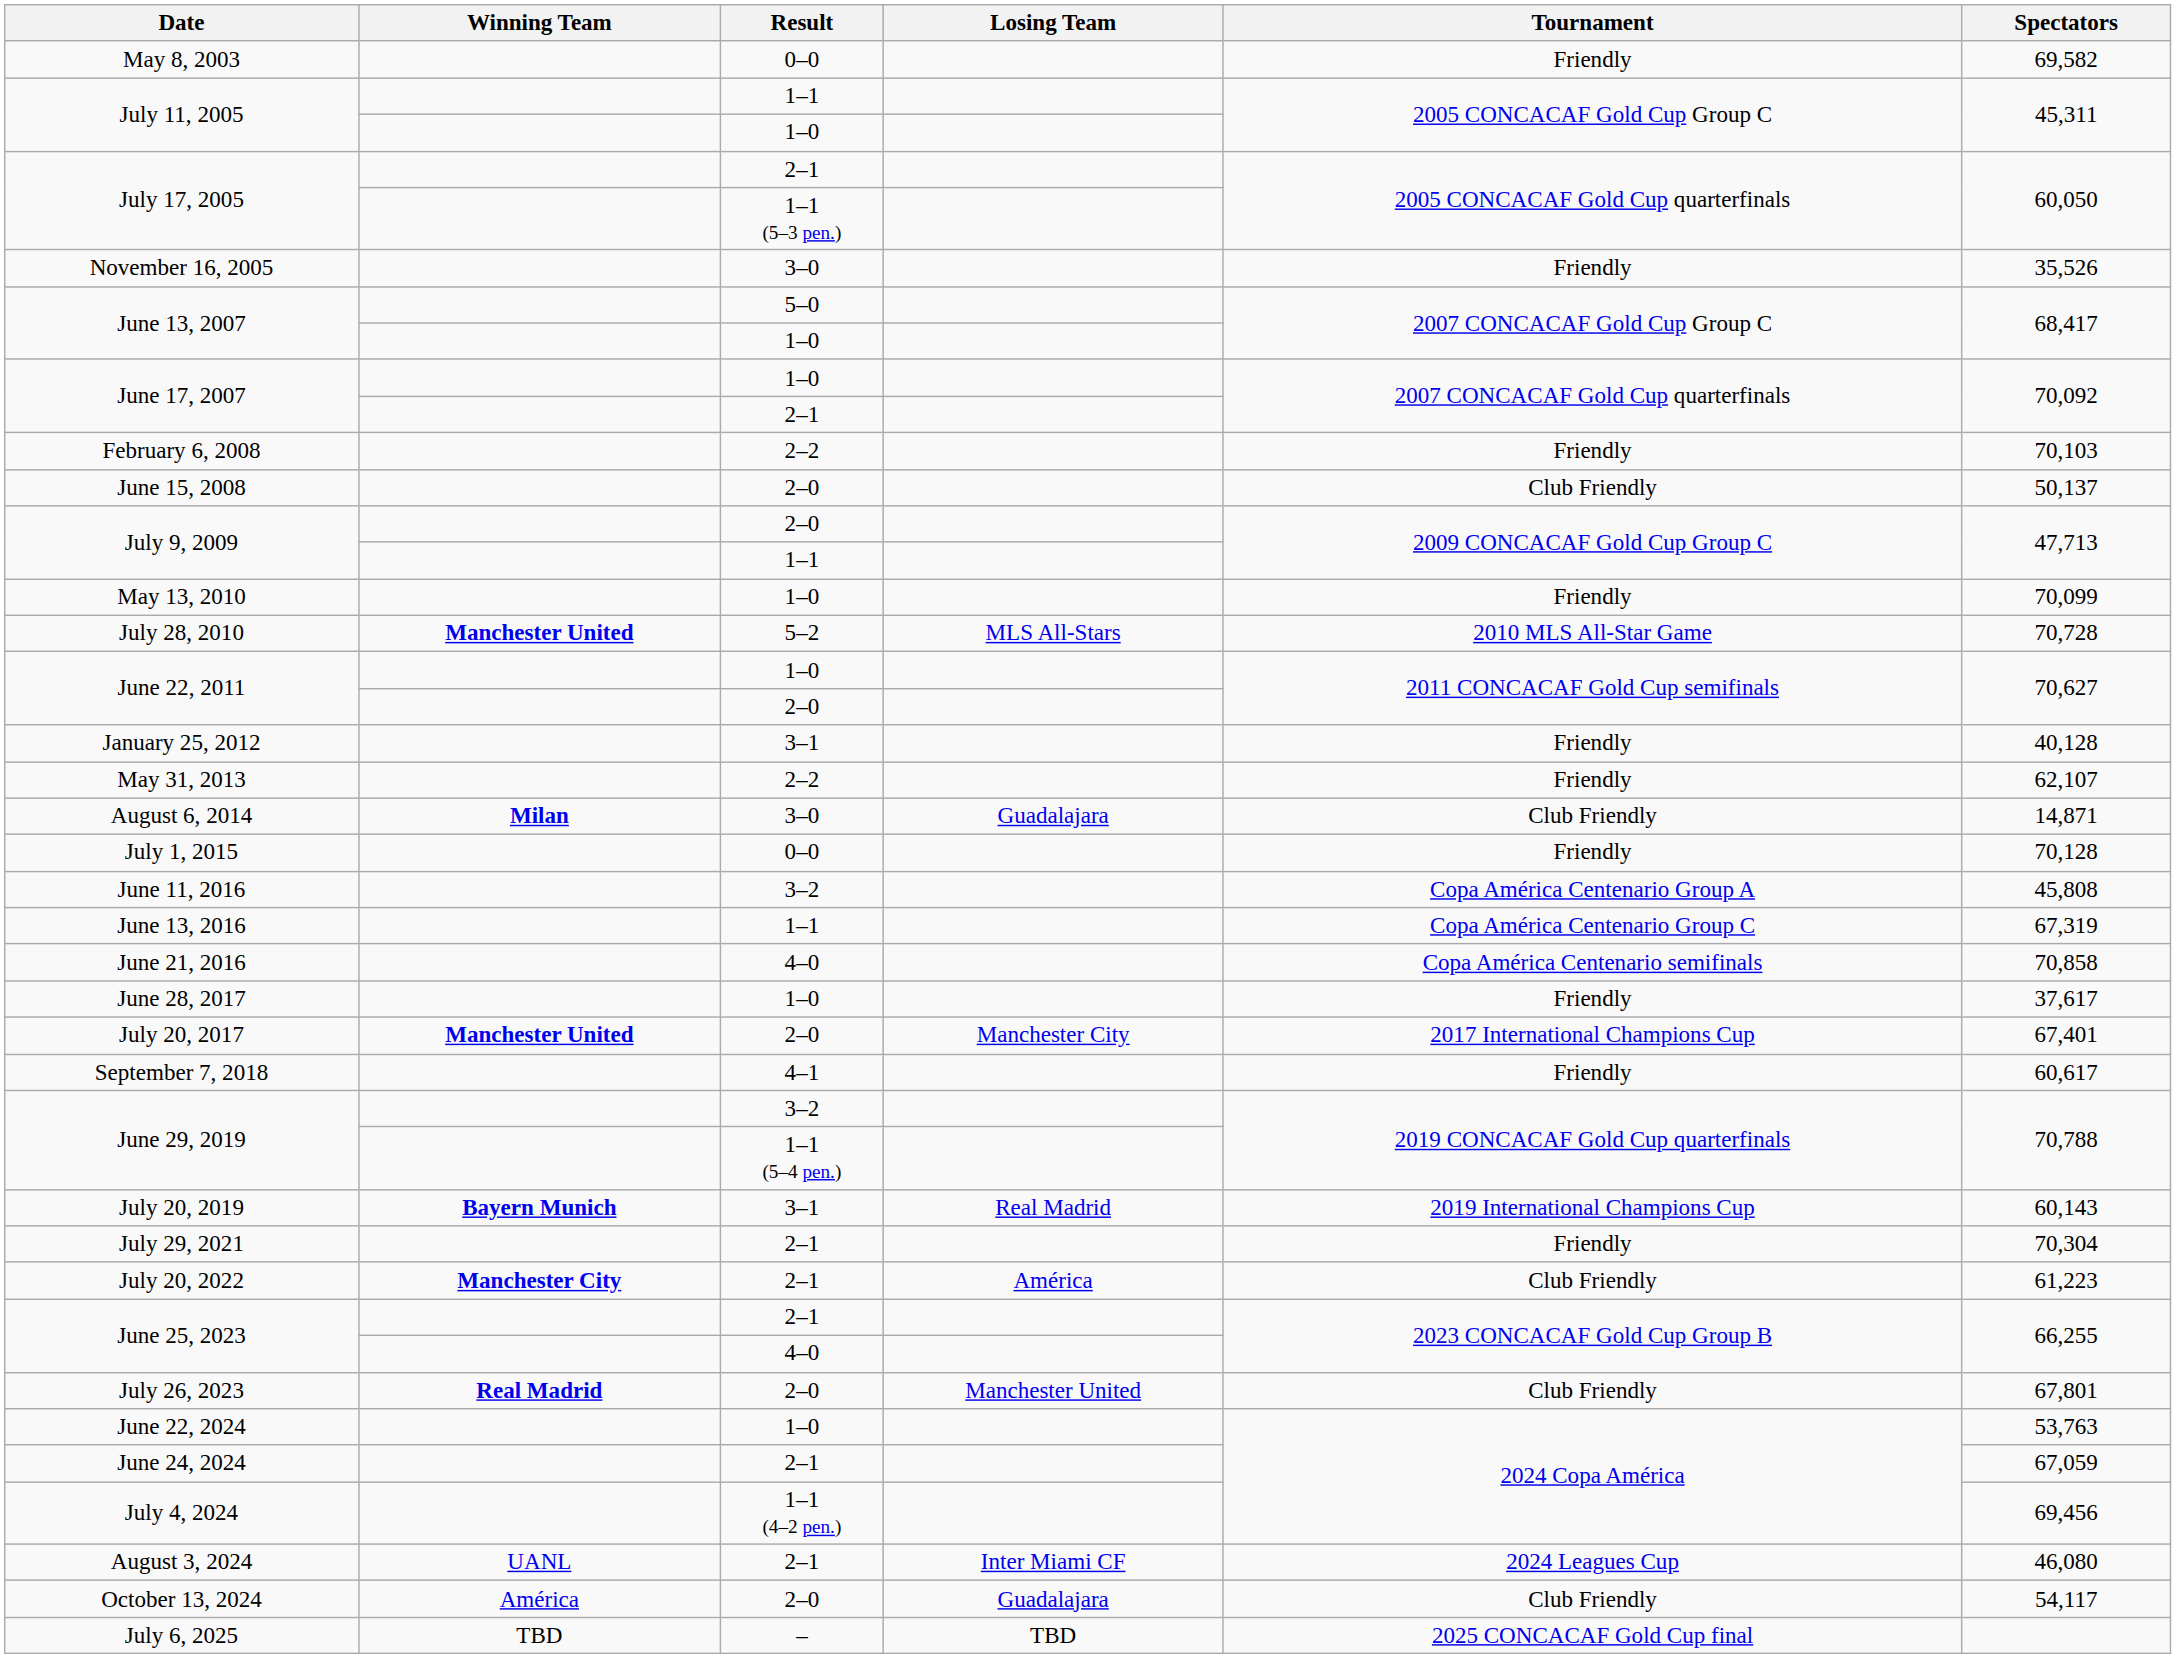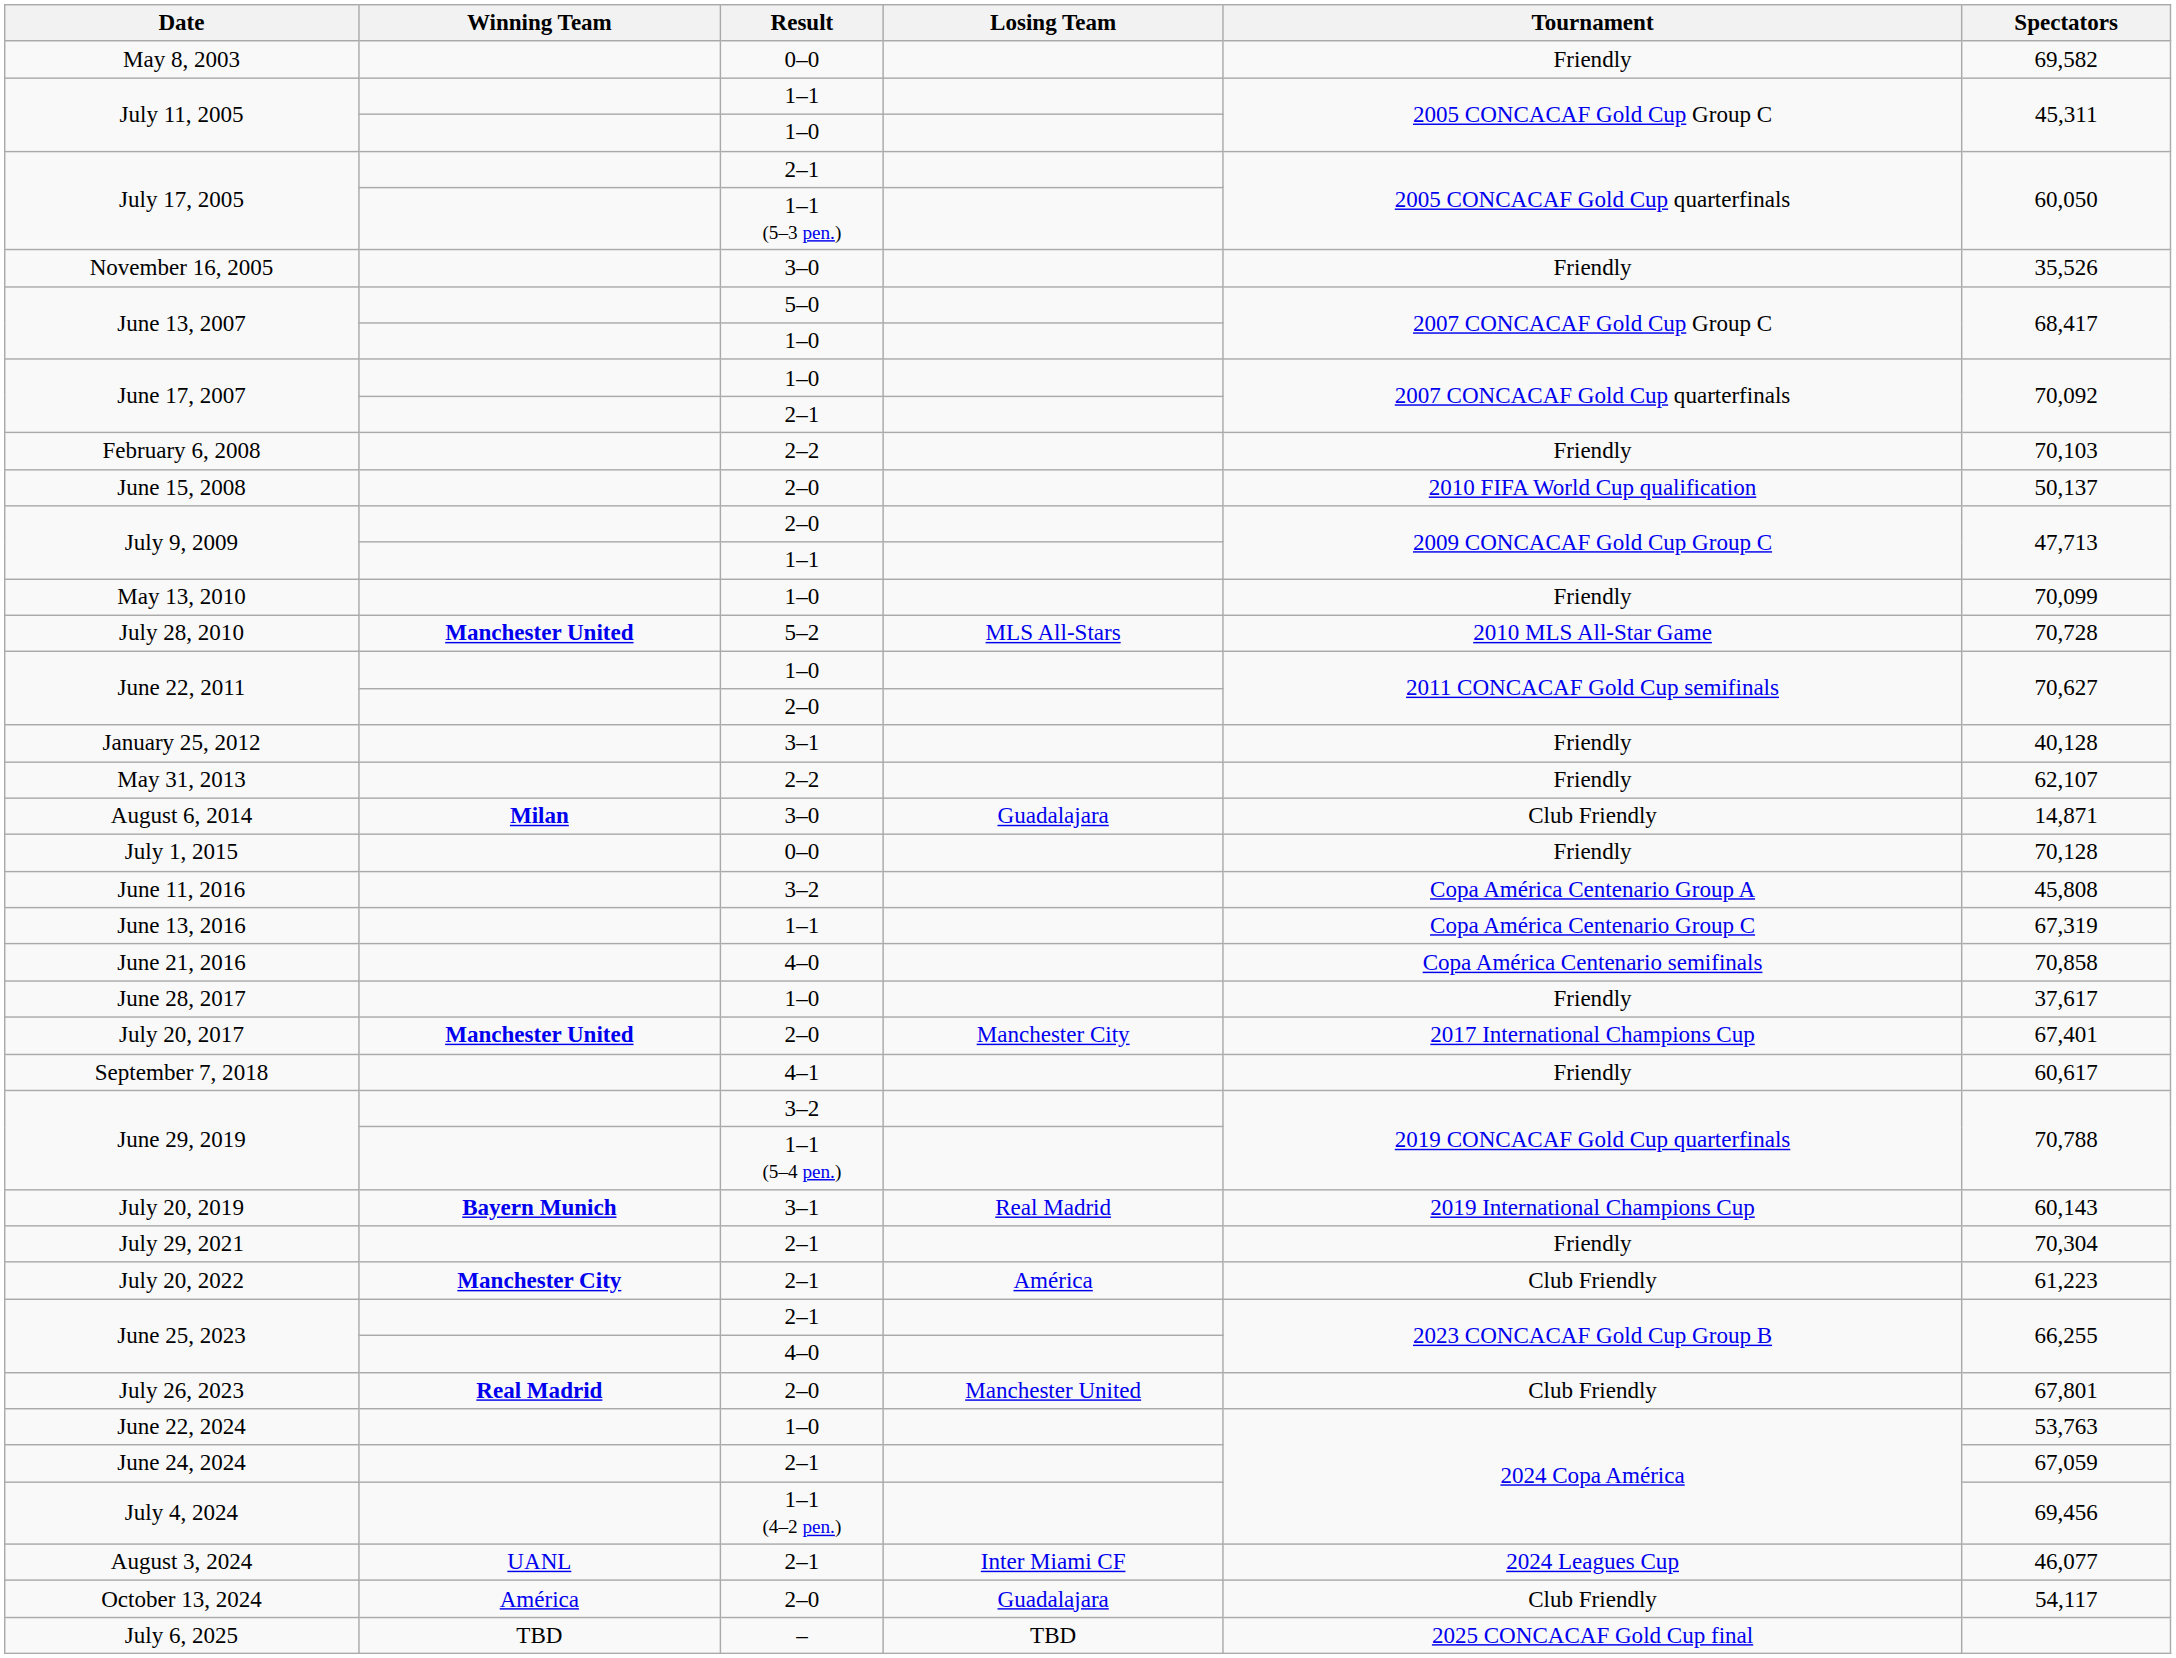(1593, 487) Club Friendly -> (1593, 487) 2010 FIFA World Cup qualification
(2066, 1562) 46,080 -> (2066, 1562) 46,077
